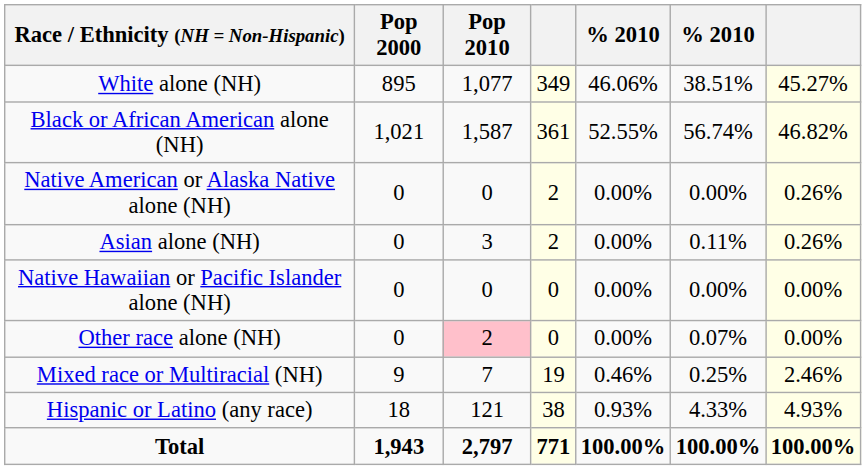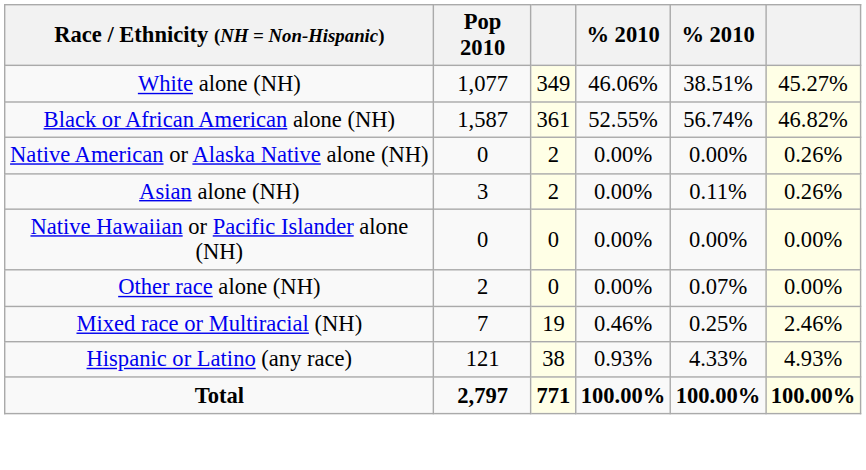- column: (399, 35)
(487, 338) pink background -> (483, 287) no background
